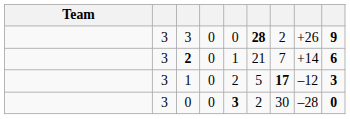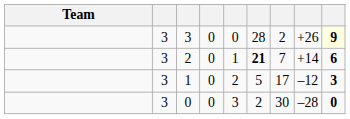(259, 37) bold -> (259, 37) normal
(334, 37) no background -> (334, 37) lightyellow background
(188, 59) bold -> (188, 59) normal
(259, 59) normal -> (259, 59) bold
(282, 80) bold -> (282, 80) normal
(235, 102) bold -> (235, 102) normal
